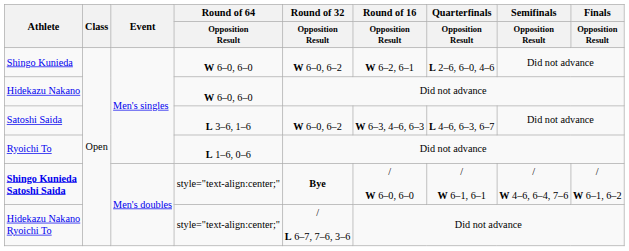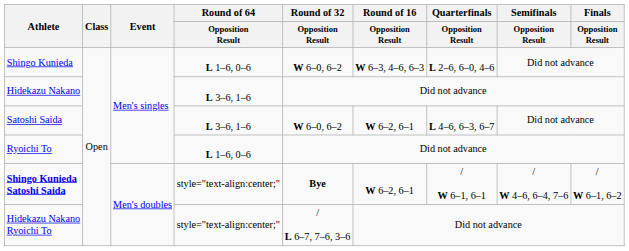(228, 68) W 6–0, 6–0 -> (228, 68) L 1–6, 0–6
(390, 68) W 6–2, 6–1 -> (390, 68) W 6–3, 4–6, 6–3
(228, 97) W 6–0, 6–0 -> (228, 97) L 3–6, 1–6
(390, 126) W 6–3, 4–6, 6–3 -> (390, 126) W 6–2, 6–1
(390, 184) / W 6–0, 6–0 -> (390, 190) W 6–2, 6–1
